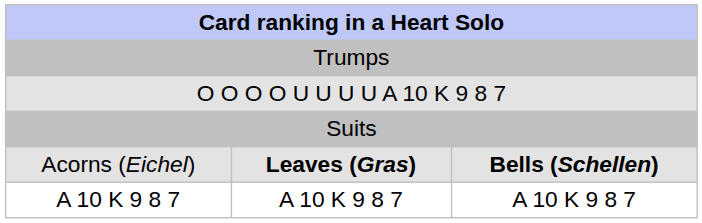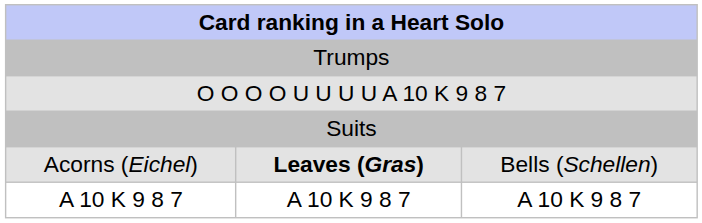(574, 164) bold -> (579, 164) normal
